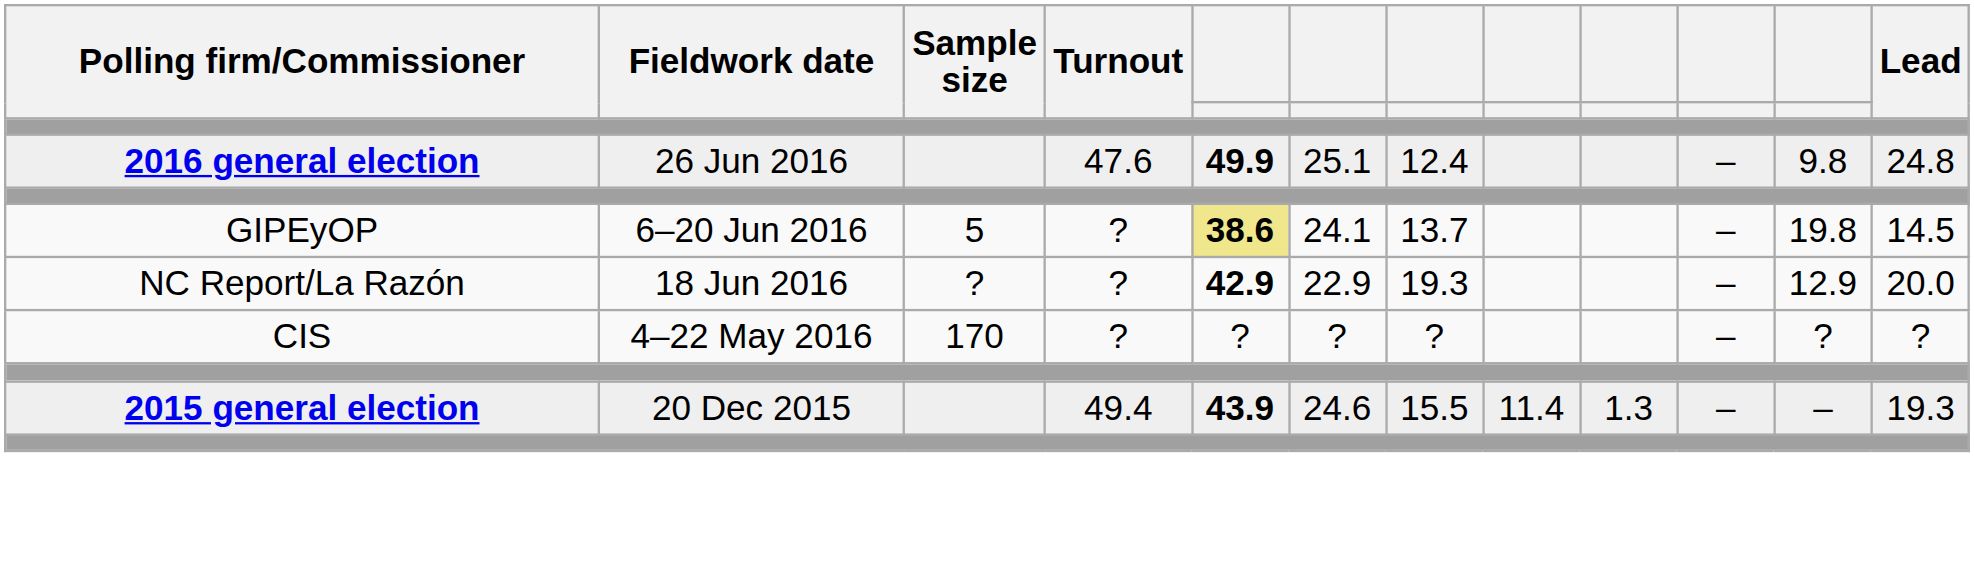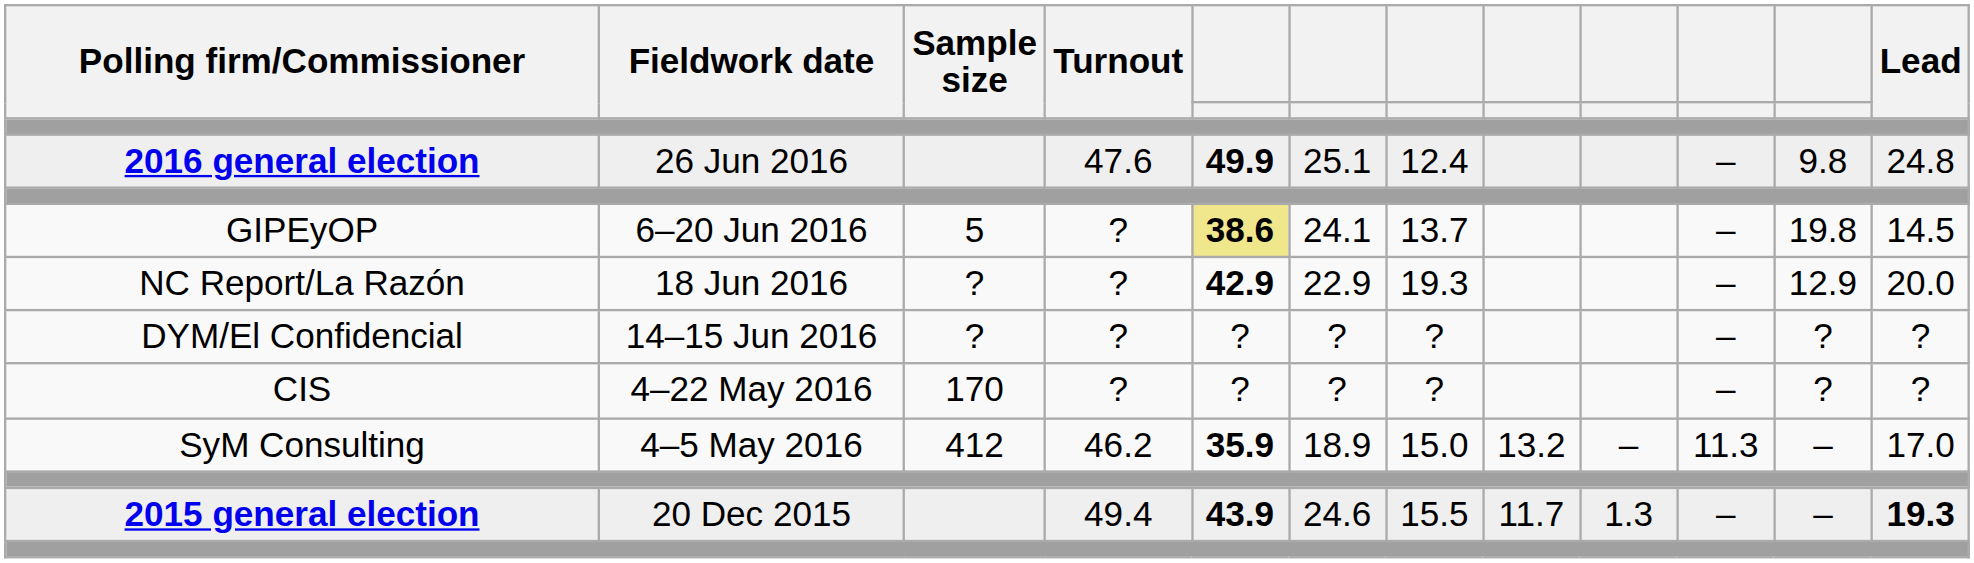+ row: (302, 337)
+ row: (302, 443)
(1531, 406) 11.4 -> (1531, 513) 11.7
(1921, 406) normal -> (1921, 513) bold
